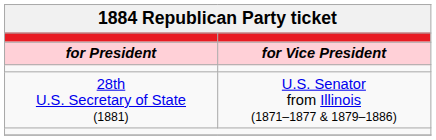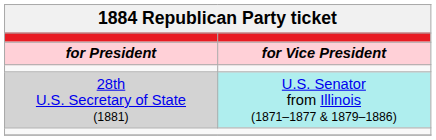(111, 100) no background -> (111, 100) lightgrey background
(324, 100) no background -> (324, 100) paleturquoise background
